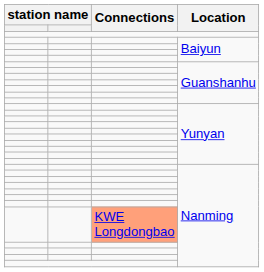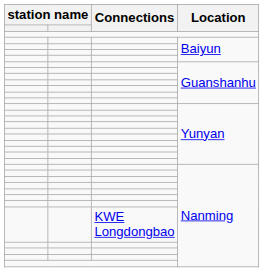(135, 224) lightsalmon background -> (135, 224) no background
